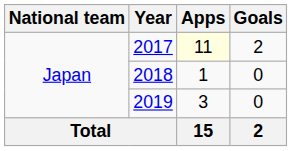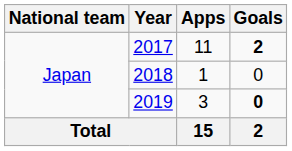(203, 46) lightyellow background -> (203, 46) no background
(258, 46) normal -> (258, 46) bold
(258, 103) normal -> (258, 103) bold
